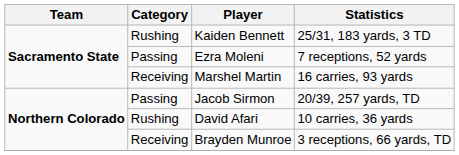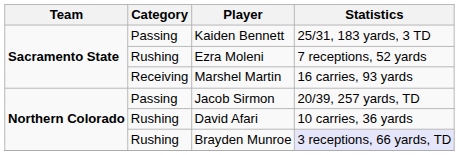(155, 35) Rushing -> (154, 35) Passing
(154, 56) Passing -> (155, 56) Rushing
(160, 139) Receiving -> (155, 139) Rushing
(374, 139) no background -> (374, 139) lavender background
